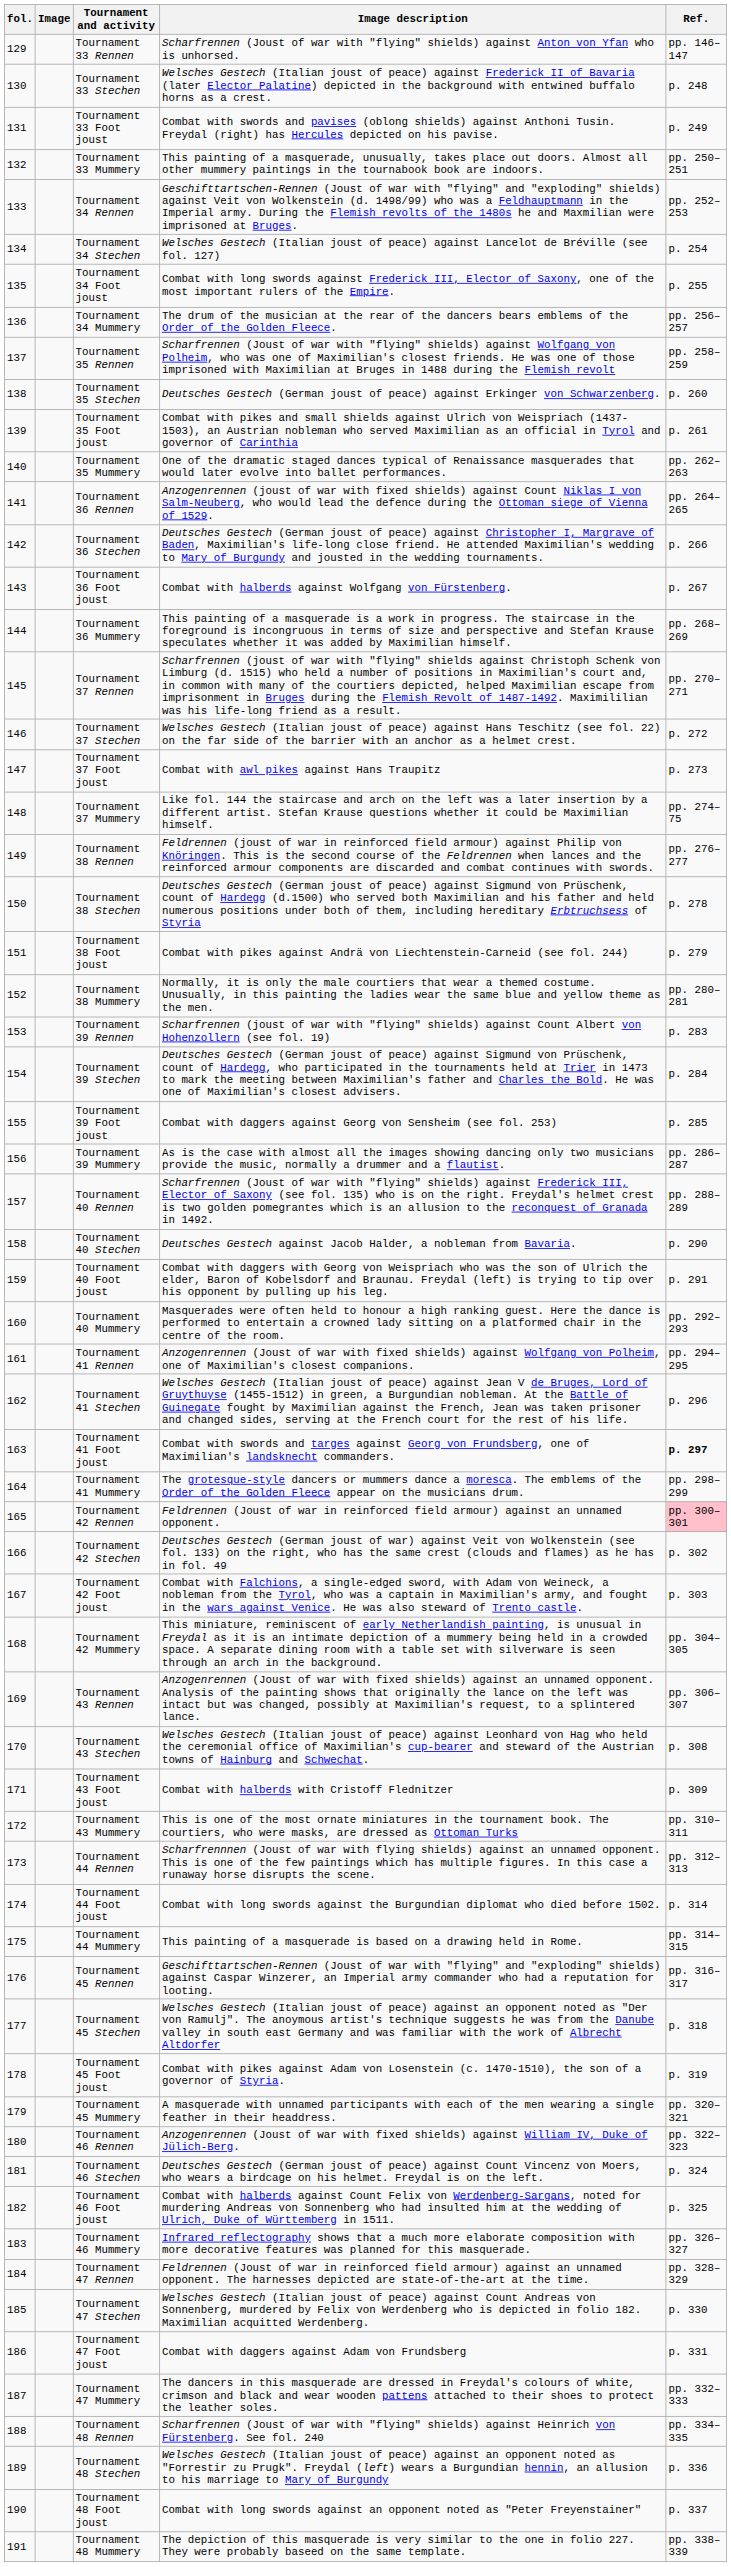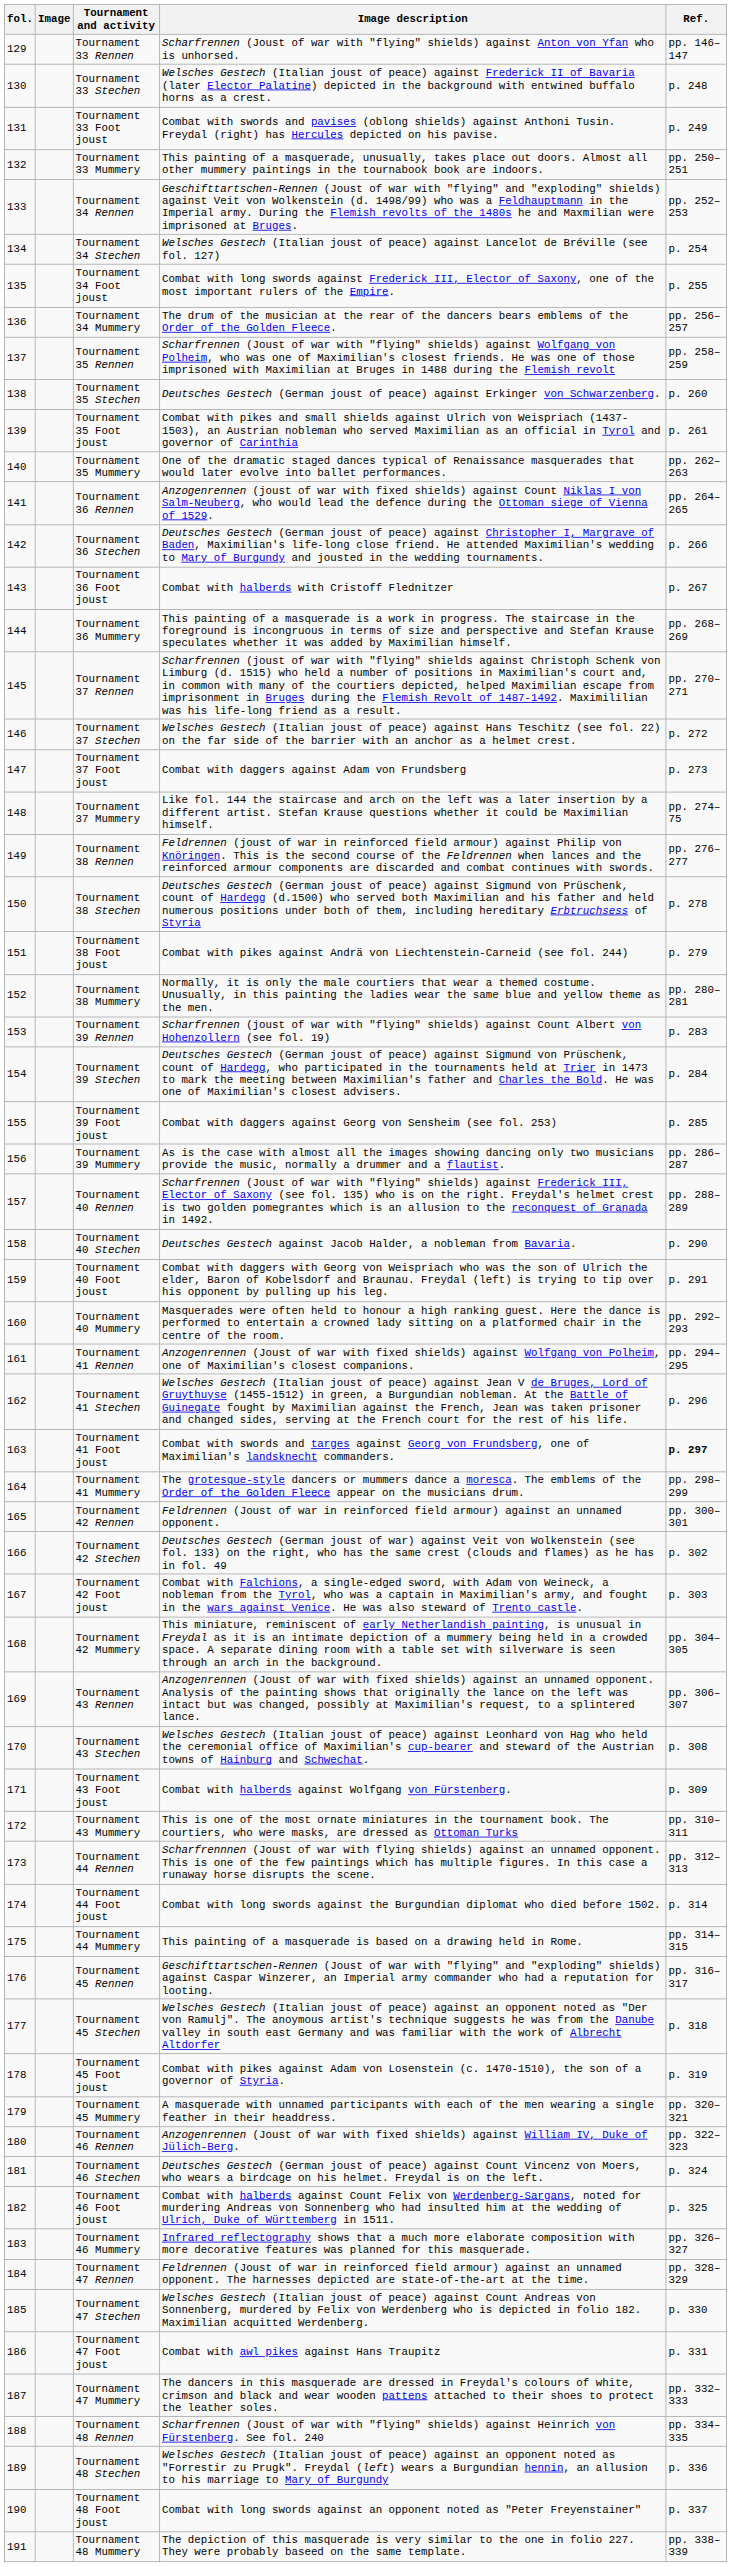(337, 588) Combat with halberds against Wolfgang von Fürstenberg. -> (308, 588) Combat with halberds with Cristoff Flednitzer
(301, 771) Combat with awl pikes against Hans Traupitz -> (314, 771) Combat with daggers against Adam von Frundsberg
(694, 1517) pink background -> (694, 1517) no background
(308, 1790) Combat with halberds with Cristoff Flednitzer -> (337, 1790) Combat with halberds against Wolfgang von Fürstenberg.
(314, 2353) Combat with daggers against Adam von Frundsberg -> (301, 2353) Combat with awl pikes against Hans Traupitz
